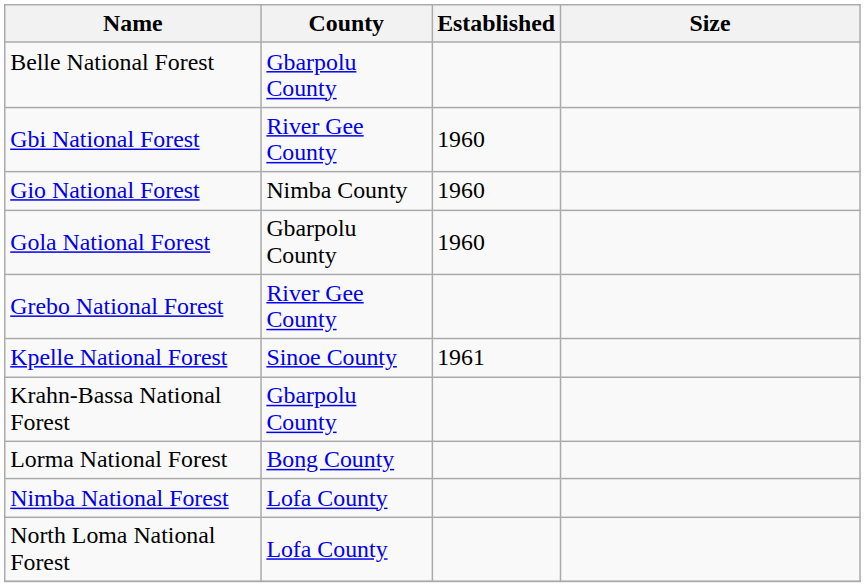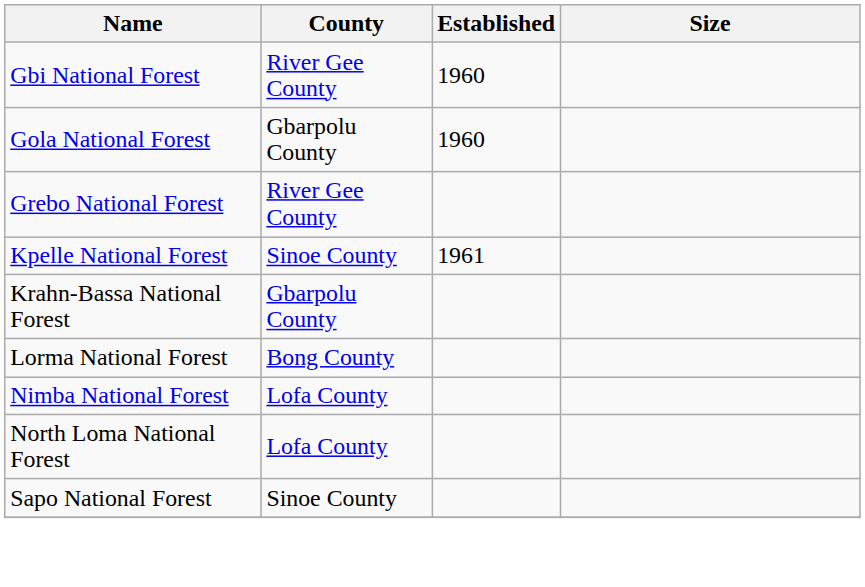- row: (112, 61)
- row: (105, 190)
+ row: (111, 497)
